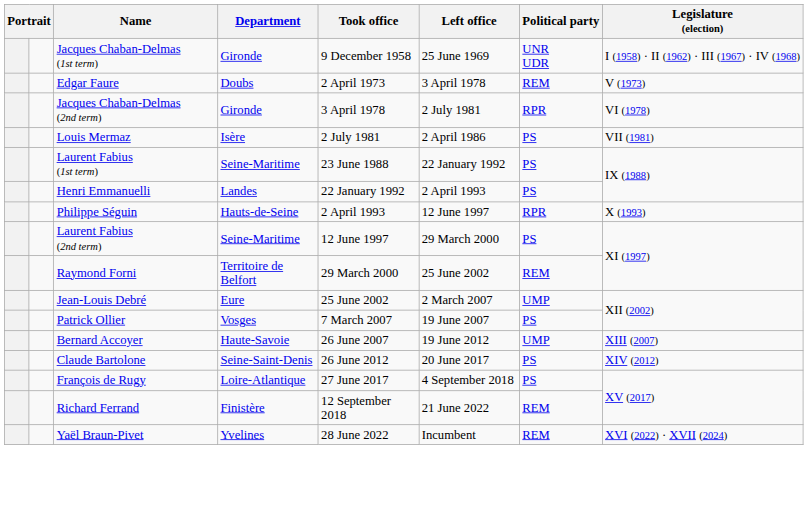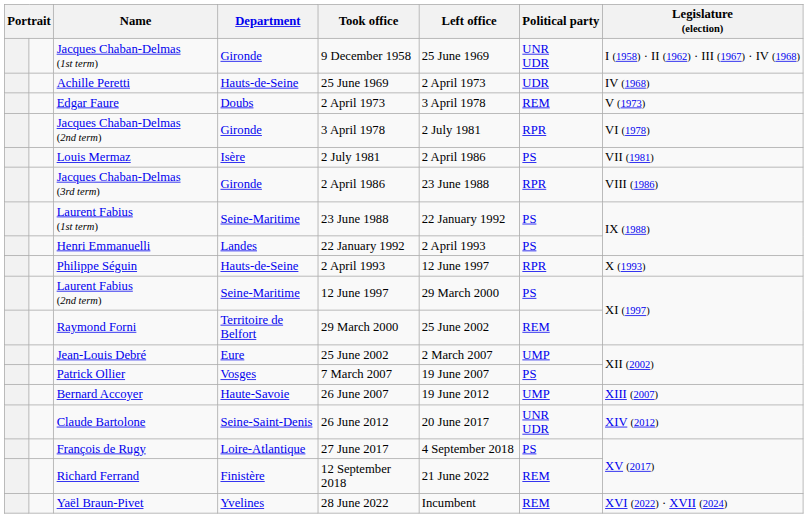+ row: (93, 83)
+ row: (119, 184)
(529, 360) PS -> (536, 421) UNR UDR
